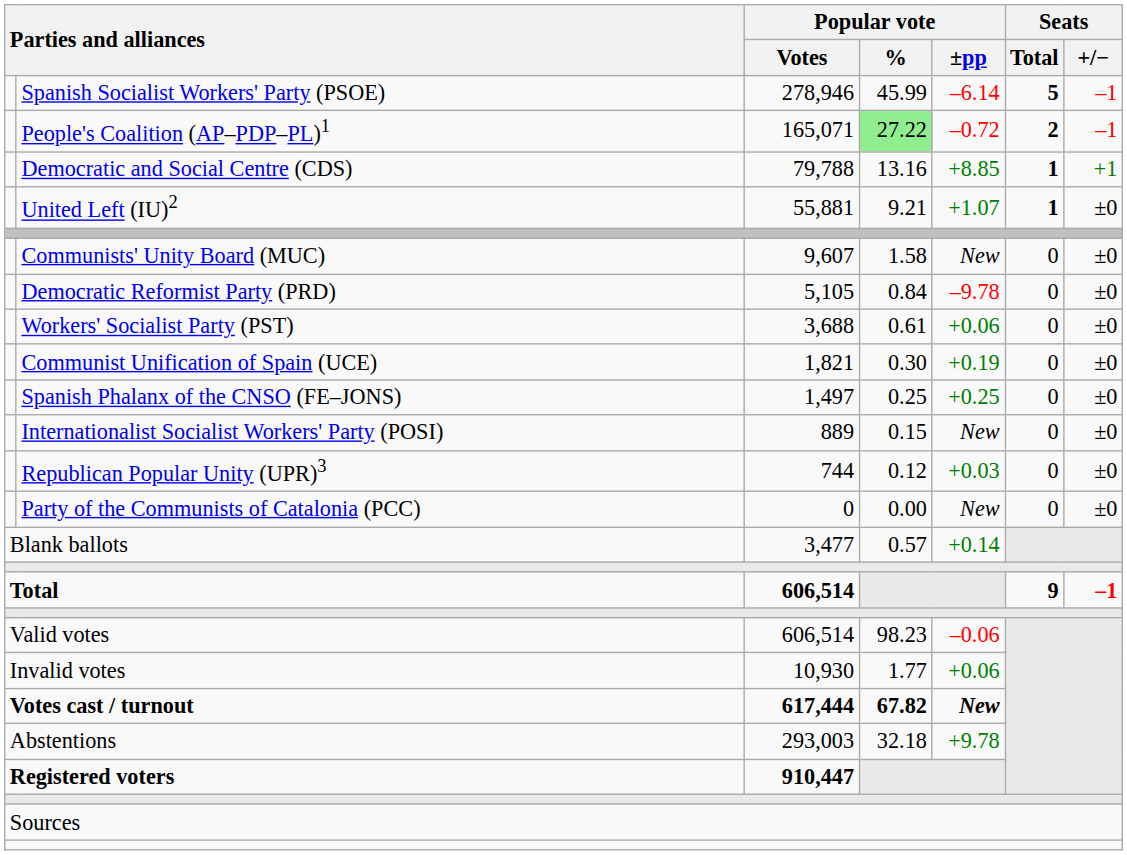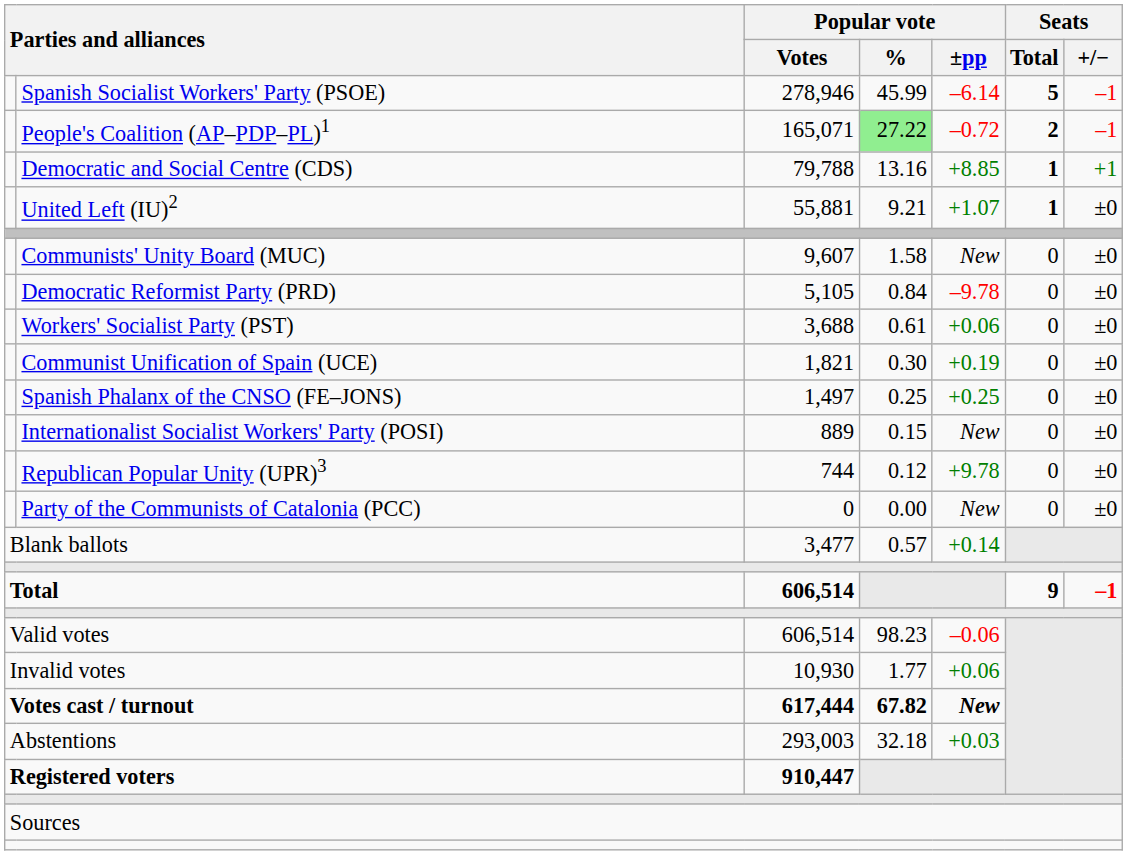(974, 470) +0.03 -> (974, 470) +9.78
(974, 741) +9.78 -> (974, 741) +0.03
